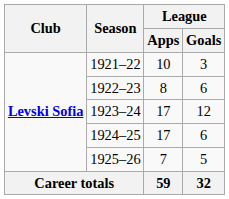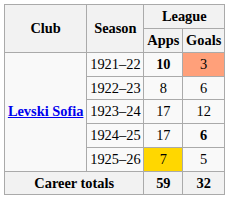(163, 64) normal -> (163, 64) bold
(204, 64) no background -> (204, 64) lightsalmon background
(204, 135) normal -> (204, 135) bold
(163, 159) no background -> (163, 159) gold background
